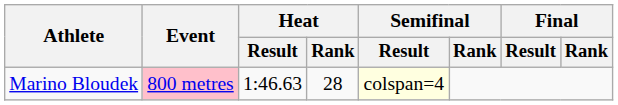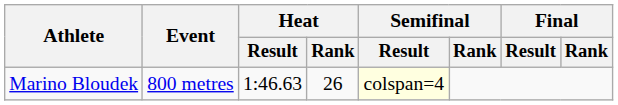(191, 83) pink background -> (191, 83) no background
(333, 83) 28 -> (333, 83) 26
